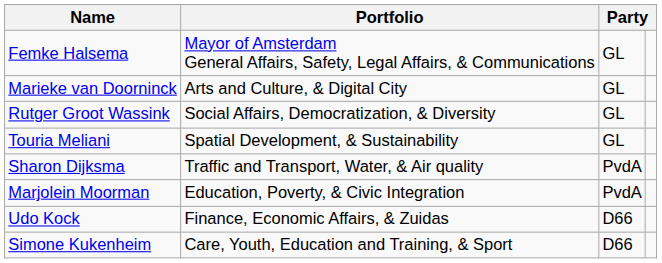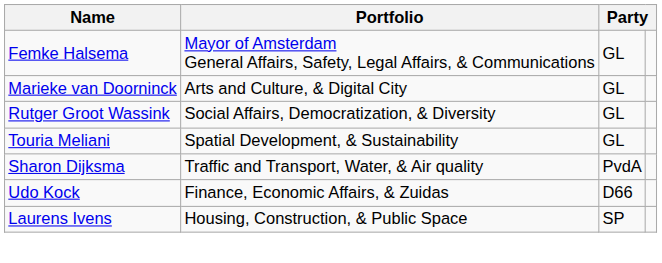- row: (79, 192)
- row: (80, 245)
+ row: (60, 219)
